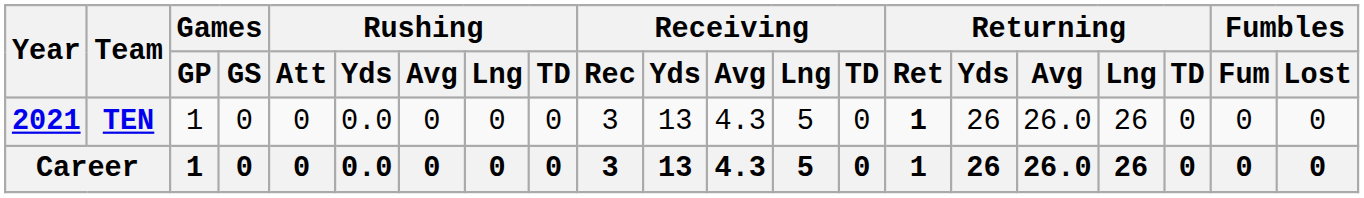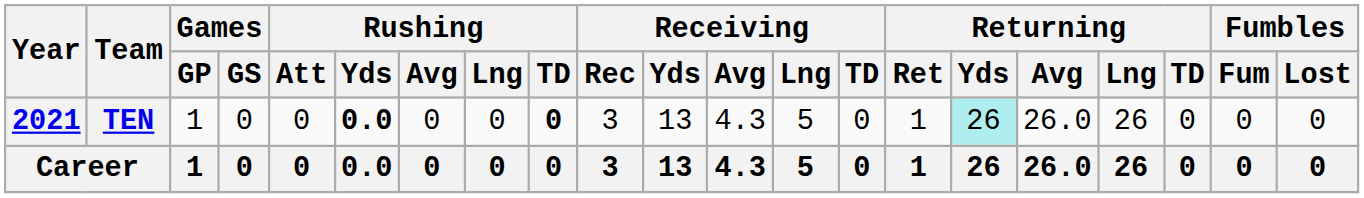(367, 122) normal -> (367, 122) bold
(554, 122) normal -> (554, 122) bold
(918, 122) bold -> (918, 122) normal
(984, 122) no background -> (984, 122) paleturquoise background
